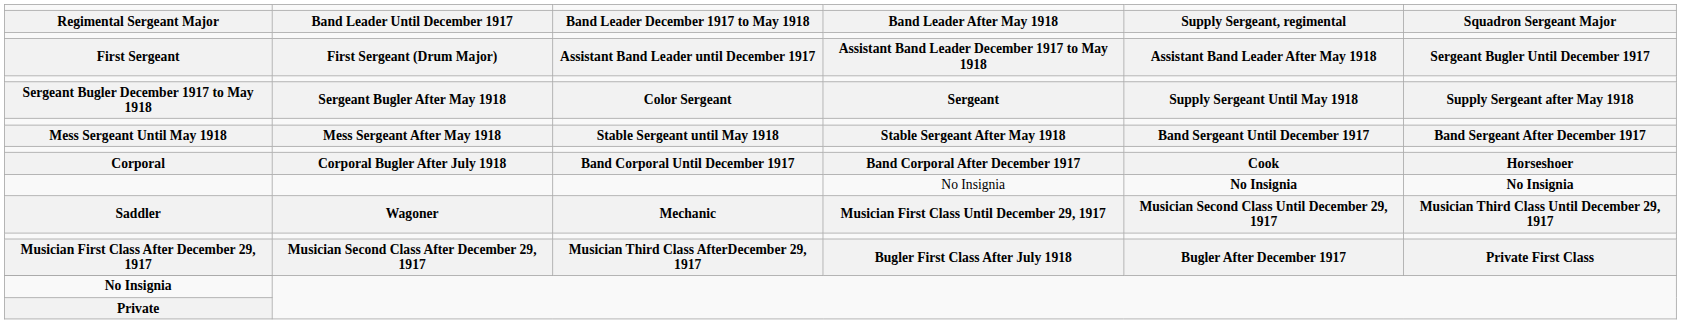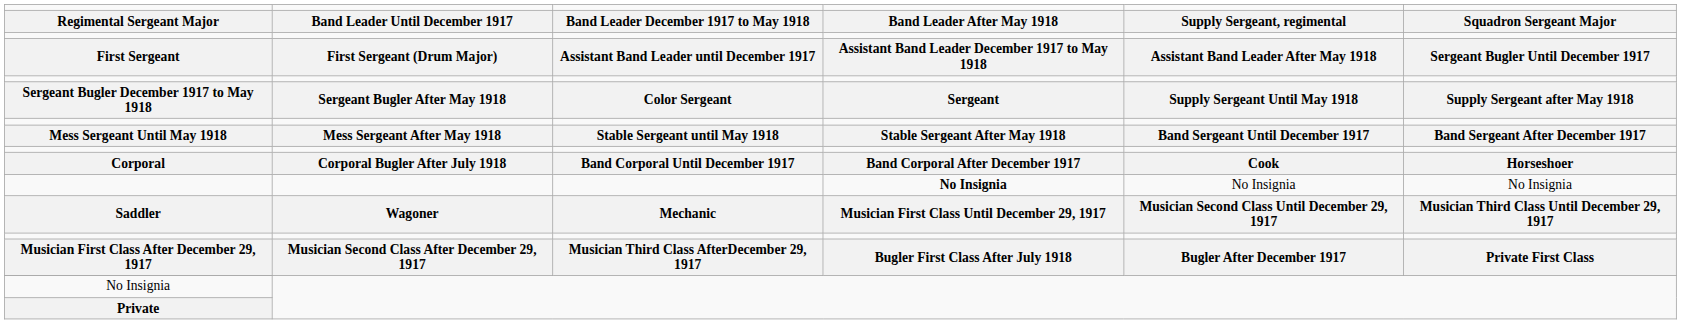(973, 185) normal -> (973, 185) bold
(1264, 185) bold -> (1264, 185) normal
(1540, 185) bold -> (1540, 185) normal
(138, 286) bold -> (138, 286) normal
